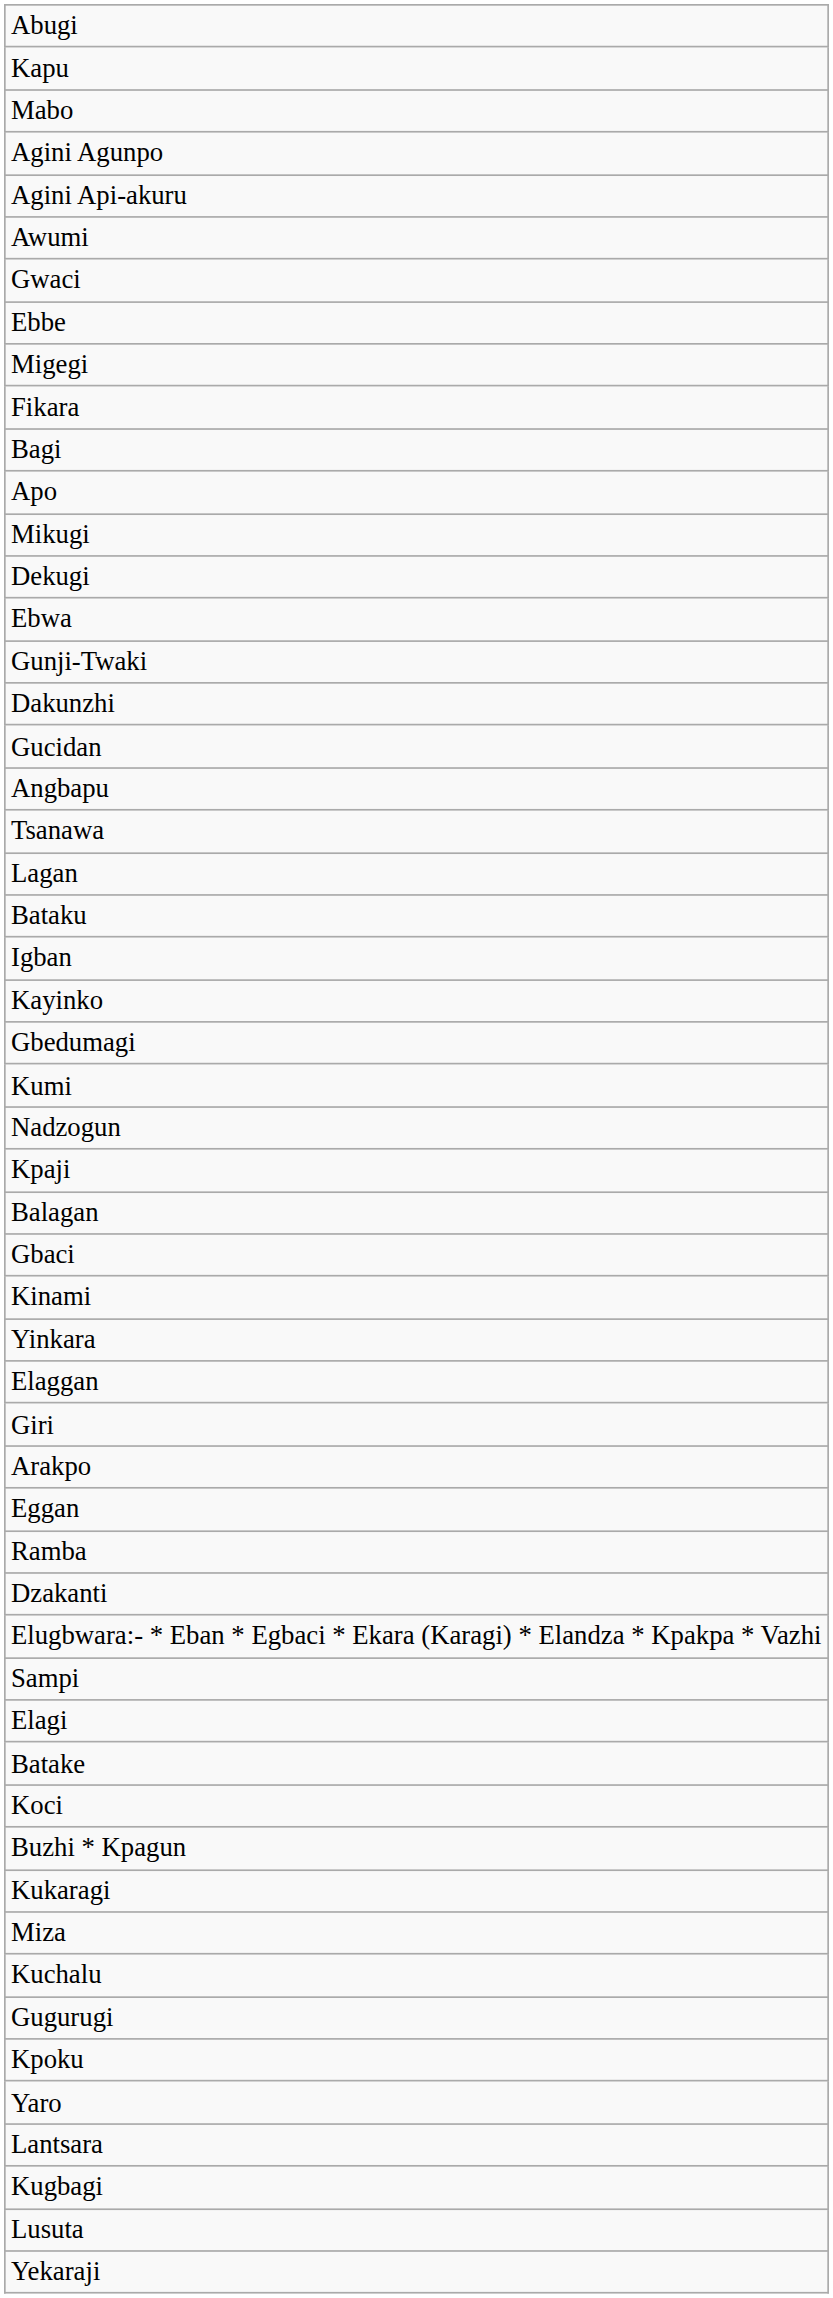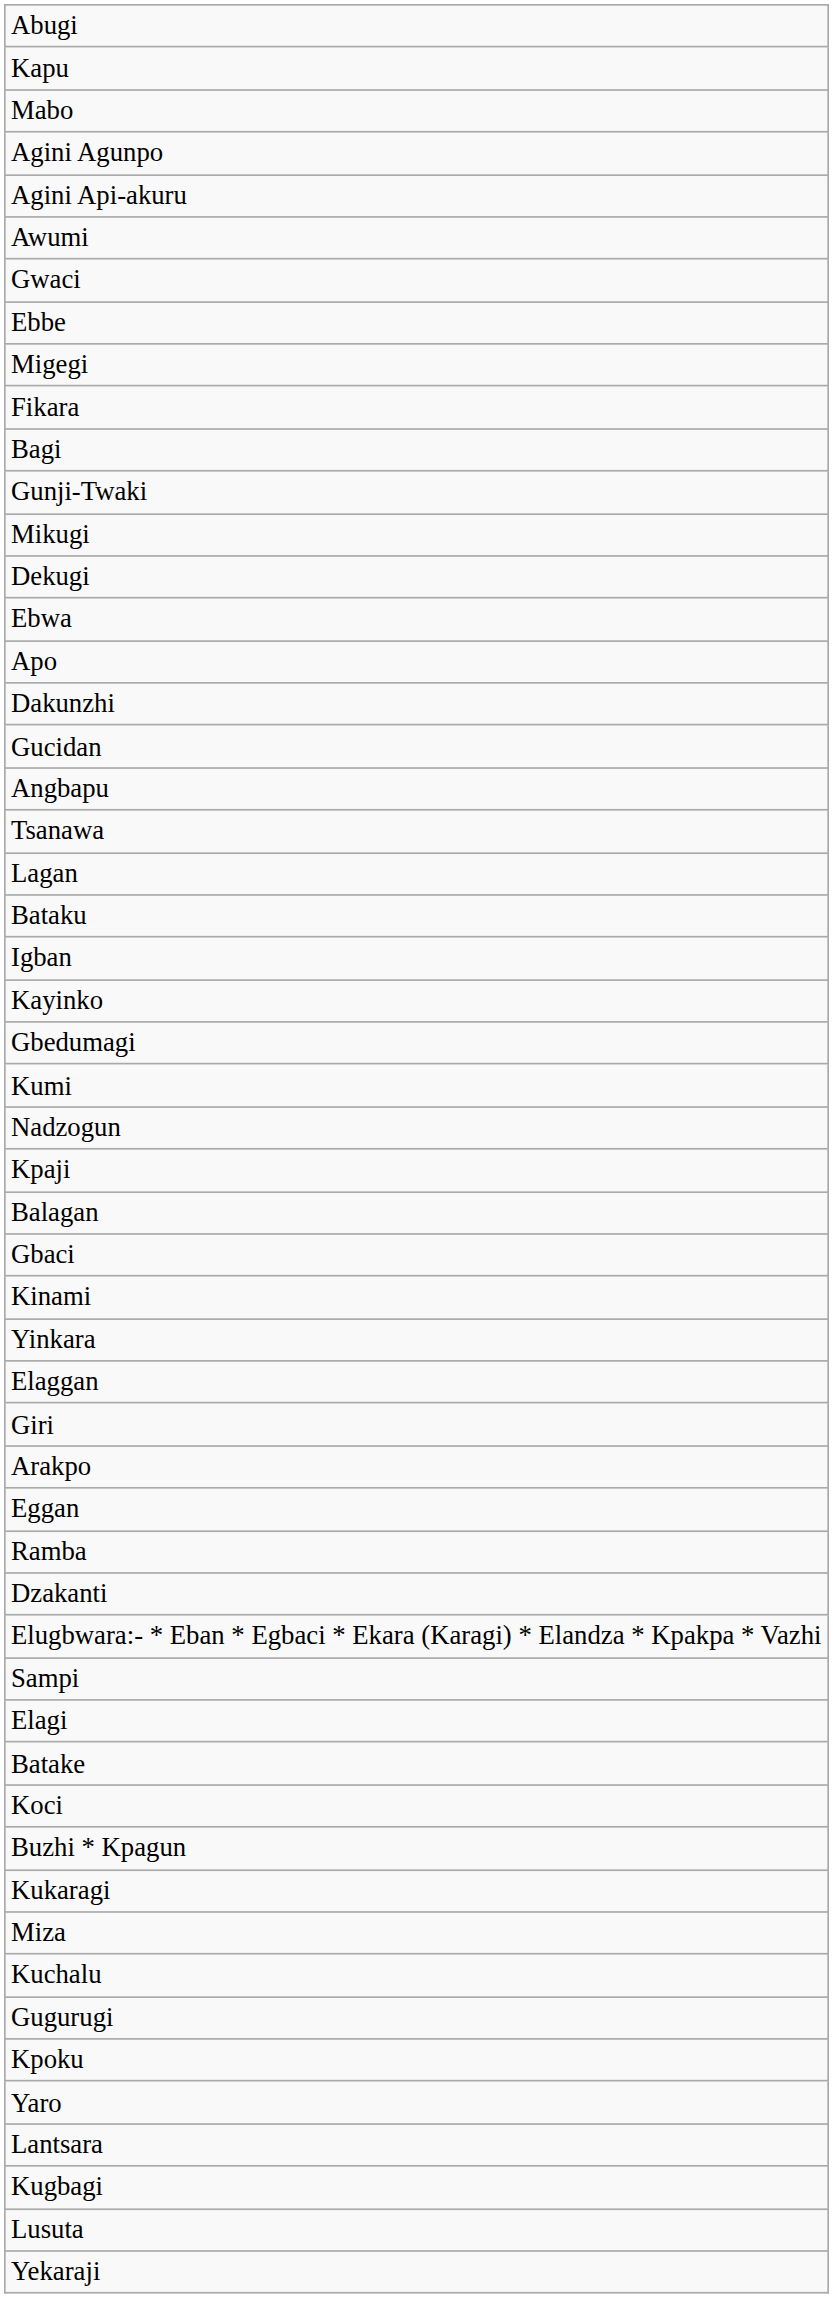(34, 491) Apo -> (79, 491) Gunji-Twaki
(79, 661) Gunji-Twaki -> (34, 661) Apo
